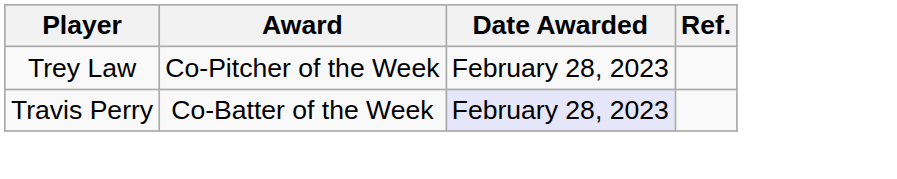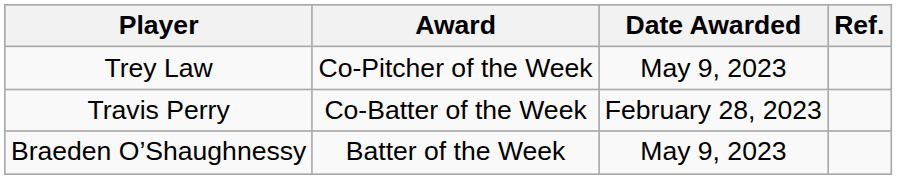(560, 67) February 28, 2023 -> (713, 67) May 9, 2023
(560, 109) lavender background -> (713, 109) no background
+ row: (159, 151)
